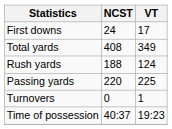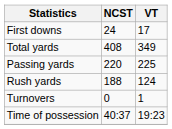rows swapped: (34, 64) <-> (40, 81)
